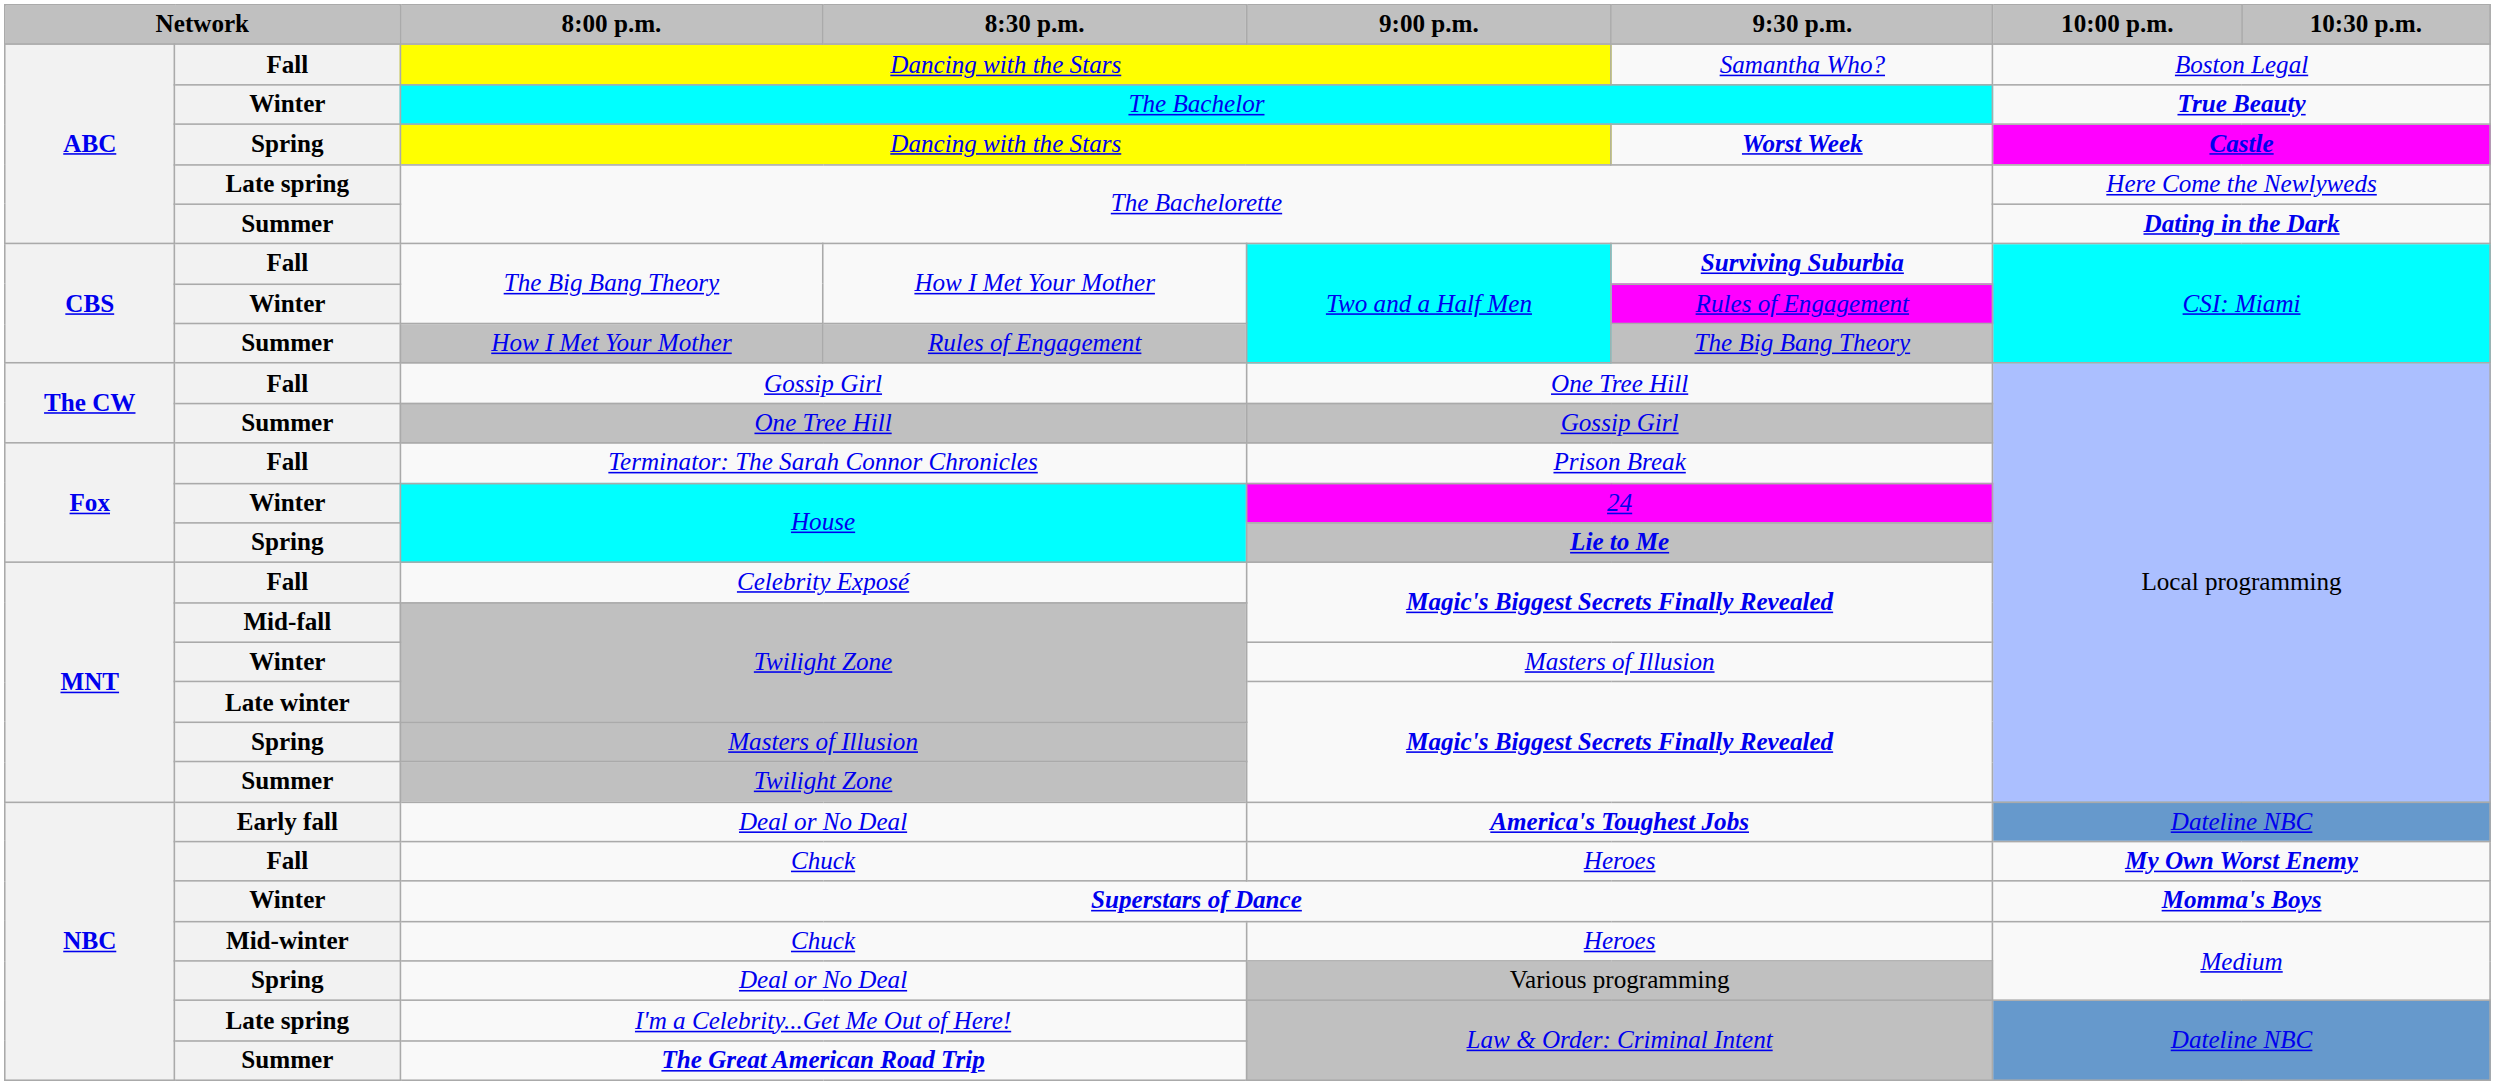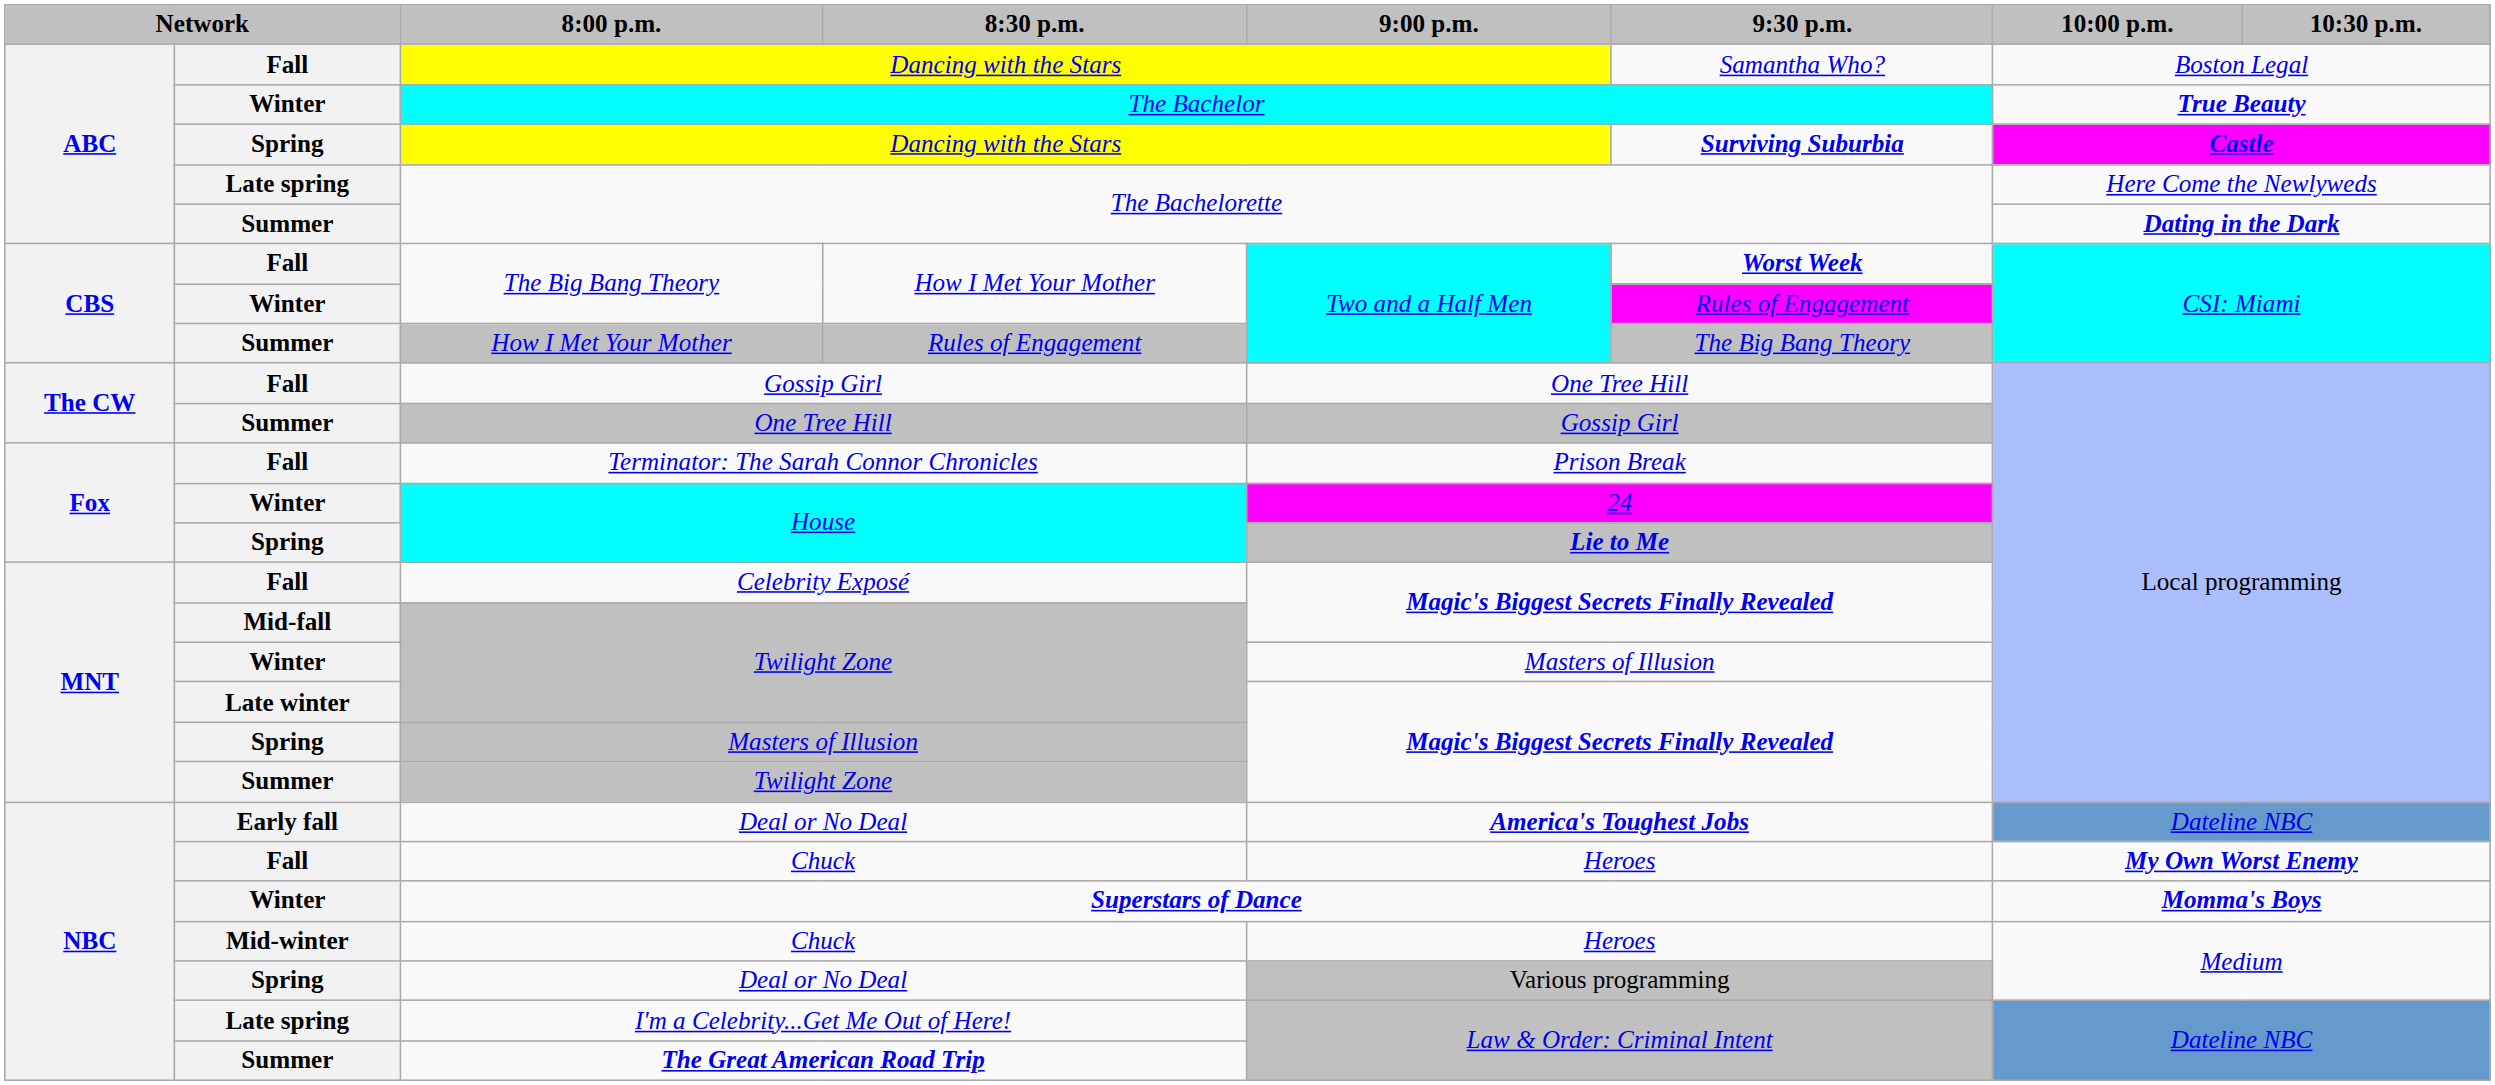(1802, 143) Worst Week -> (1802, 143) Surviving Suburbia
(1802, 263) Surviving Suburbia -> (1802, 263) Worst Week
